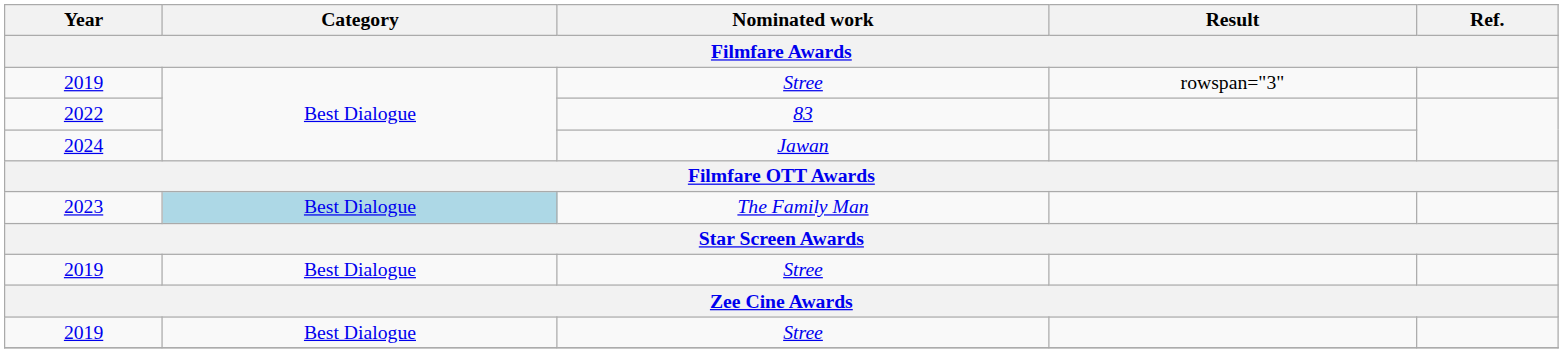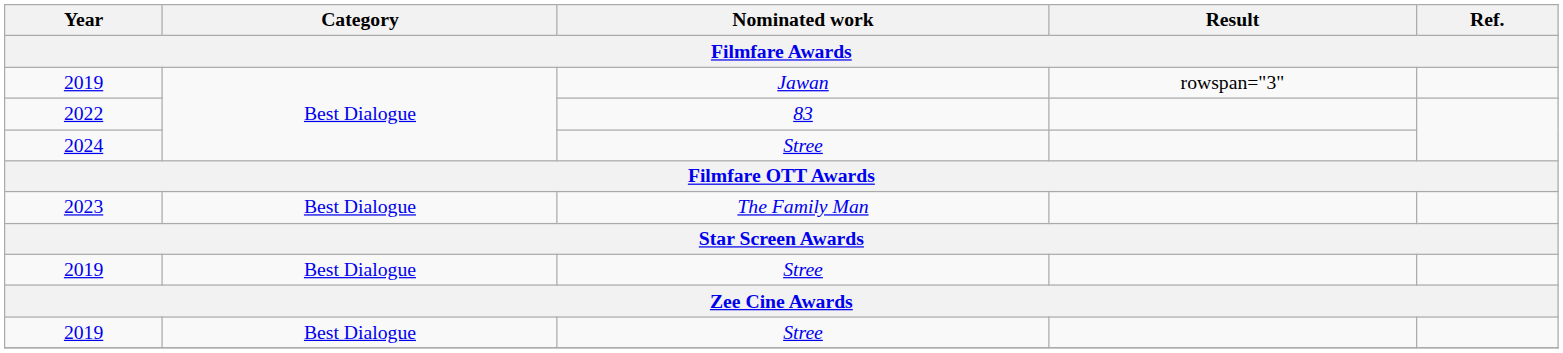(803, 82) Stree -> (803, 82) Jawan
(803, 144) Jawan -> (803, 144) Stree
(360, 207) lightblue background -> (360, 207) no background
